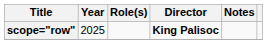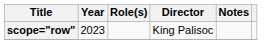(93, 30) 2025 -> (93, 30) 2023
(186, 30) bold -> (183, 30) normal
